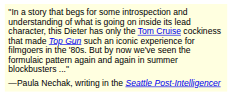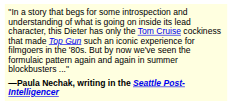(114, 83) normal -> (97, 88) bold
